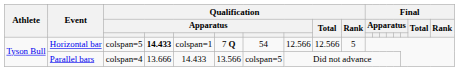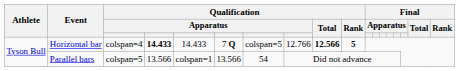(124, 44) colspan=5 -> (124, 44) colspan=4
(194, 44) colspan=1 -> (194, 44) 14.433
(264, 44) 54 -> (264, 44) colspan=5
(298, 44) 12.566 -> (298, 44) 12.766
(327, 44) normal -> (327, 44) bold
(353, 44) normal -> (353, 44) bold
(124, 59) colspan=4 -> (124, 59) colspan=5
(159, 59) 13.666 -> (159, 59) 13.566
(194, 59) 14.433 -> (194, 59) colspan=1
(264, 59) colspan=5 -> (264, 59) 54
